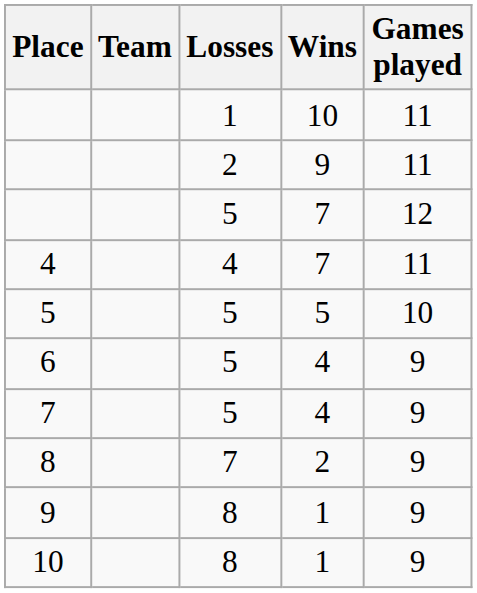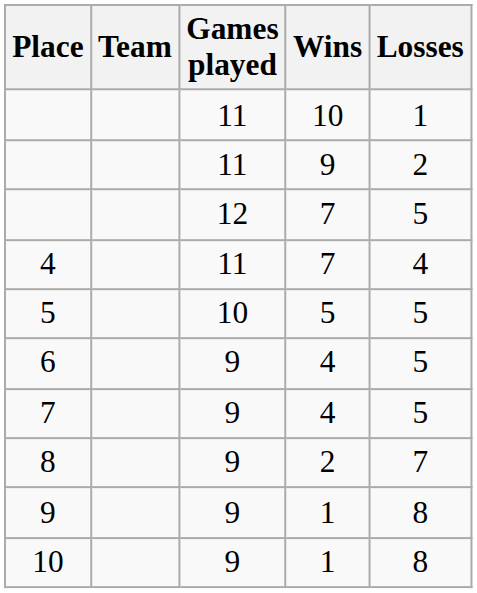columns swapped: (418, 47) <-> (230, 47)
